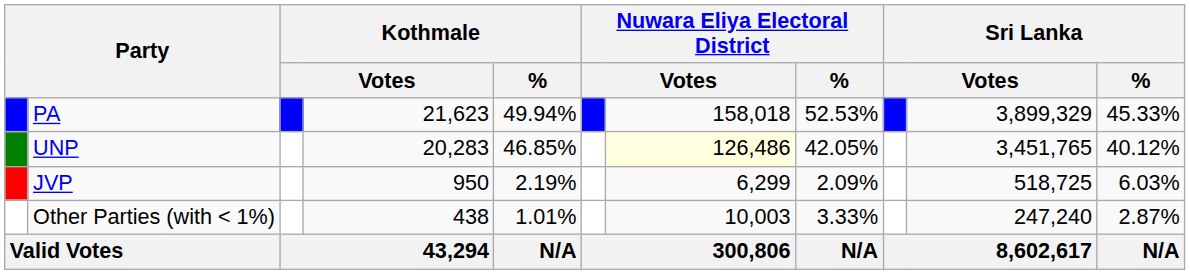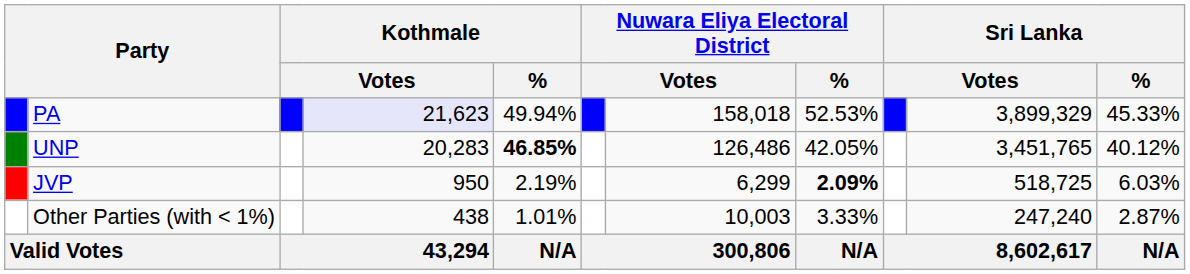(456, 114) no background -> (456, 114) lavender background
(540, 148) normal -> (540, 148) bold
(751, 148) lightyellow background -> (751, 148) no background
(847, 182) normal -> (847, 182) bold
